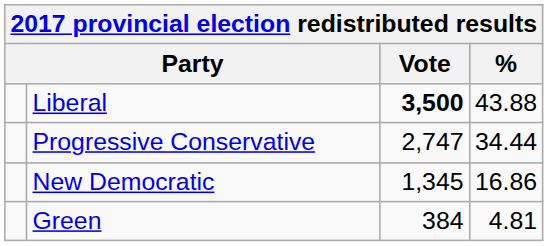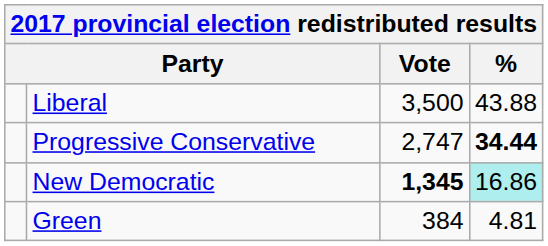(432, 102) bold -> (432, 102) normal
(506, 142) normal -> (506, 142) bold
(432, 181) normal -> (432, 181) bold
(506, 181) no background -> (506, 181) paleturquoise background
